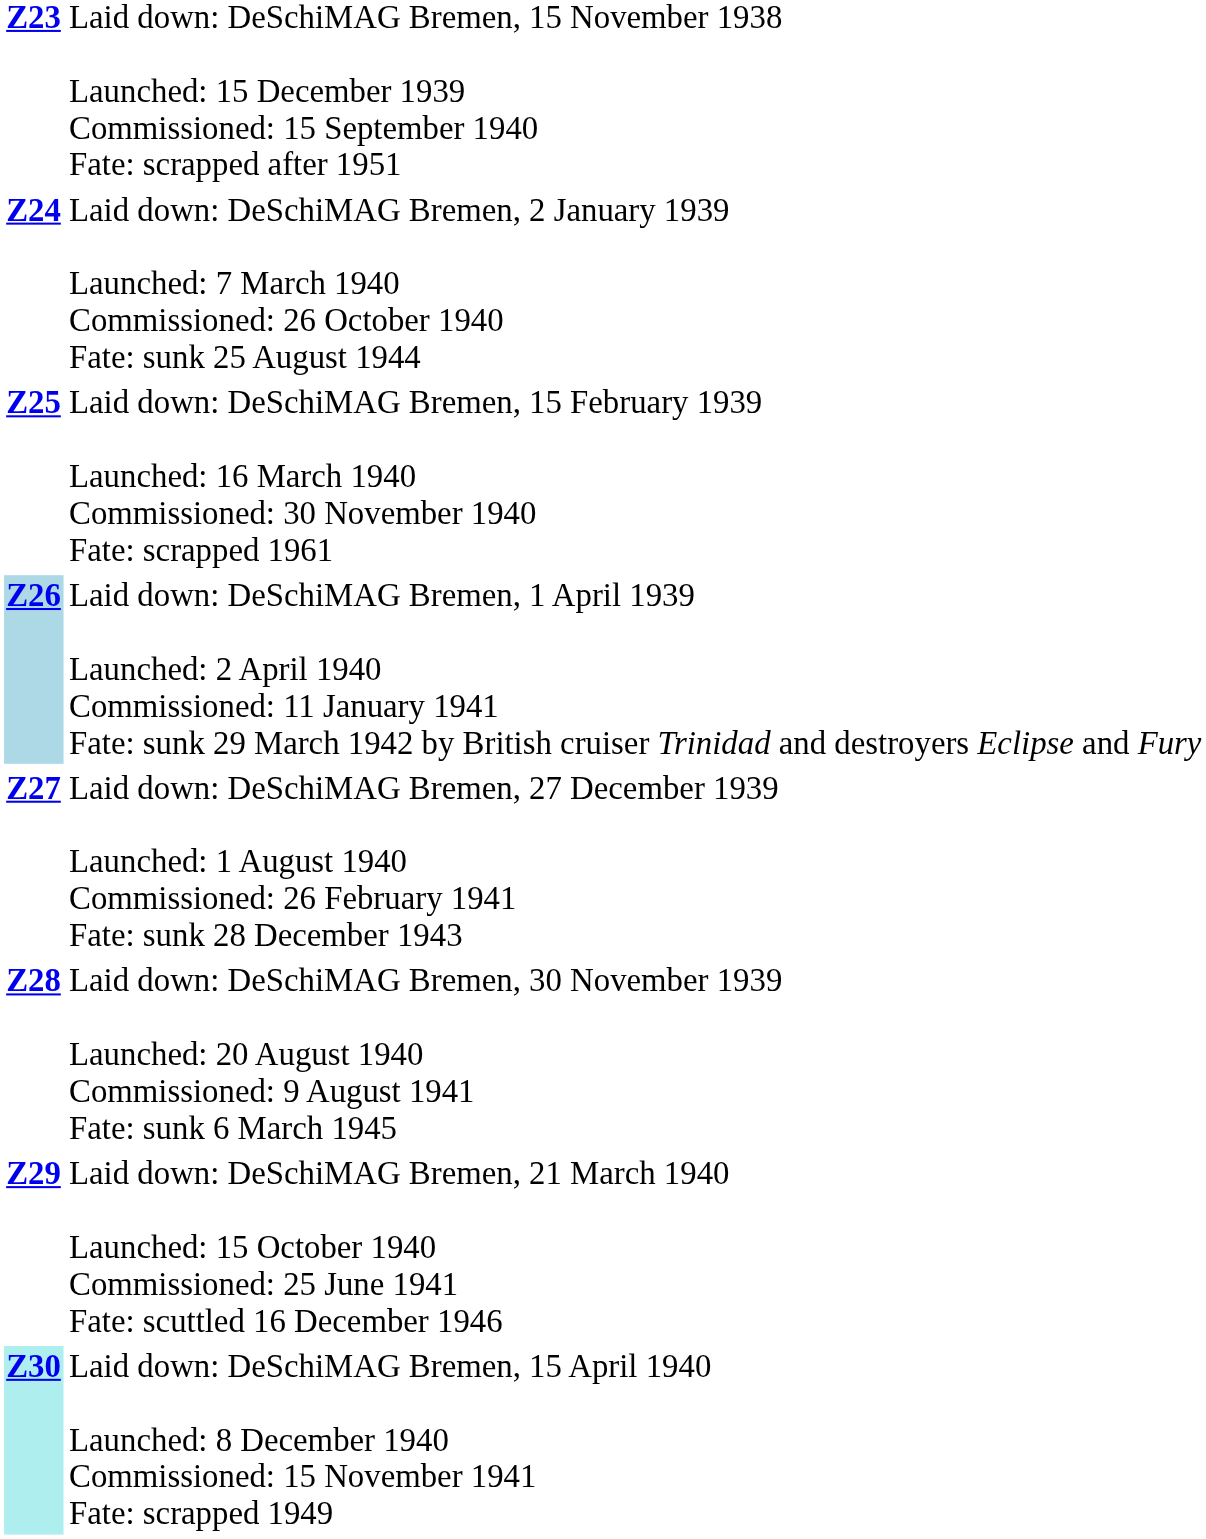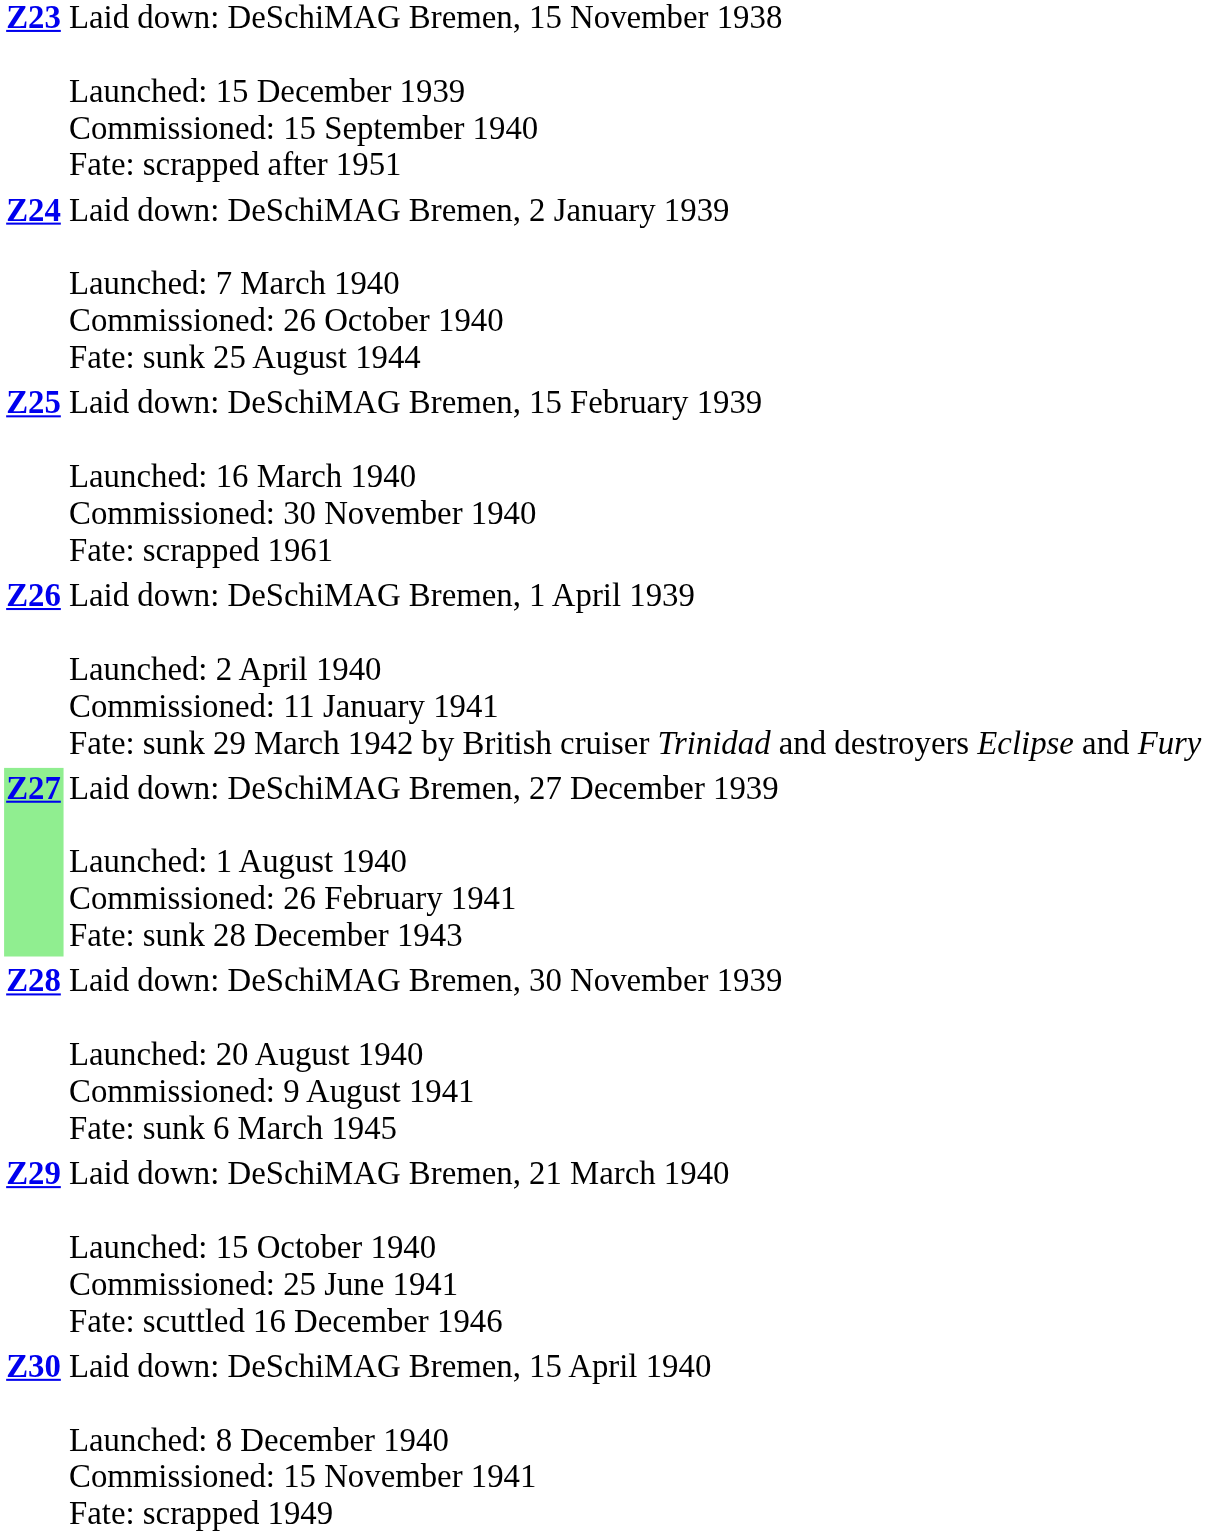(33, 595) lightblue background -> (33, 595) no background
(33, 787) no background -> (33, 787) lightgreen background
(33, 1365) paleturquoise background -> (33, 1365) no background
